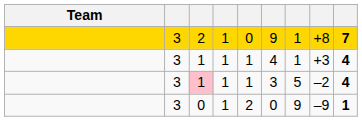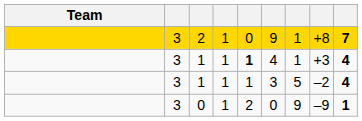(249, 60) normal -> (249, 60) bold
(201, 82) pink background -> (201, 82) no background
